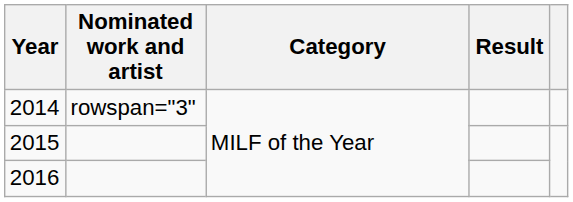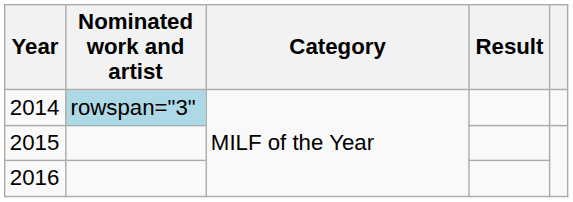(133, 107) no background -> (133, 107) lightblue background
